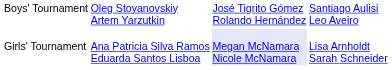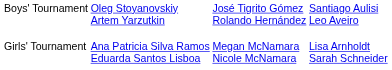(256, 53) lavender background -> (256, 53) no background
